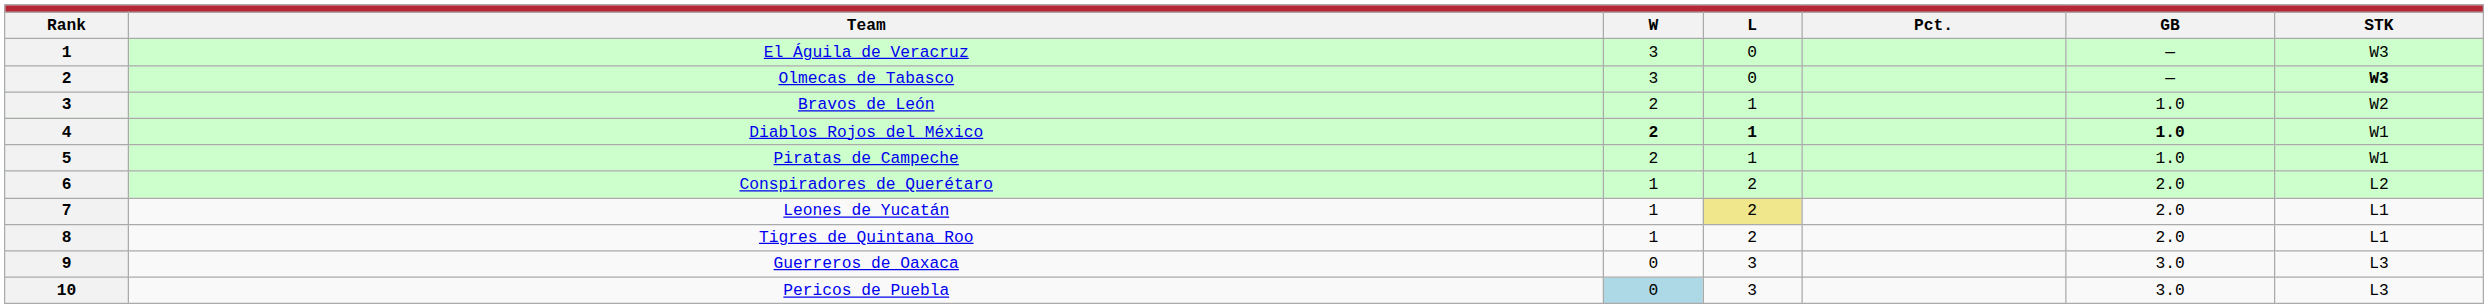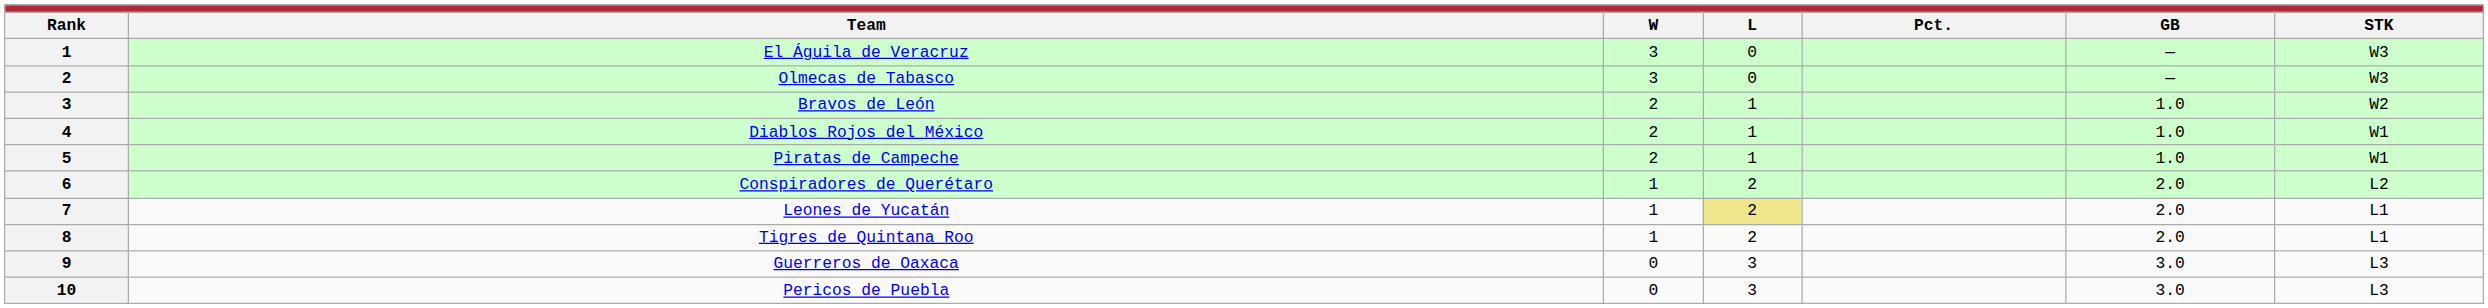(2379, 79) bold -> (2379, 79) normal
(1653, 132) bold -> (1653, 132) normal
(1752, 132) bold -> (1752, 132) normal
(2170, 132) bold -> (2170, 132) normal
(1653, 290) lightblue background -> (1653, 290) no background
